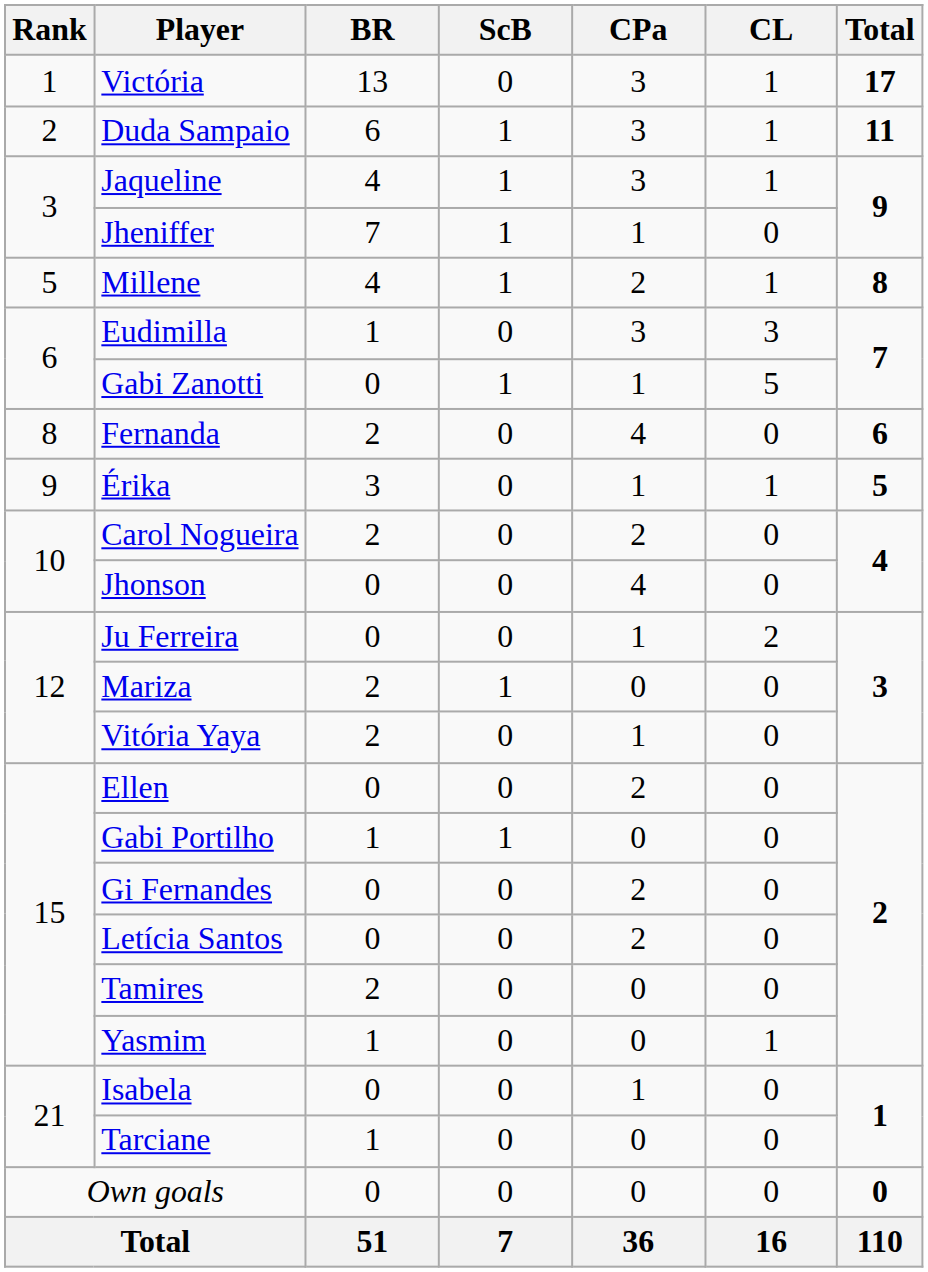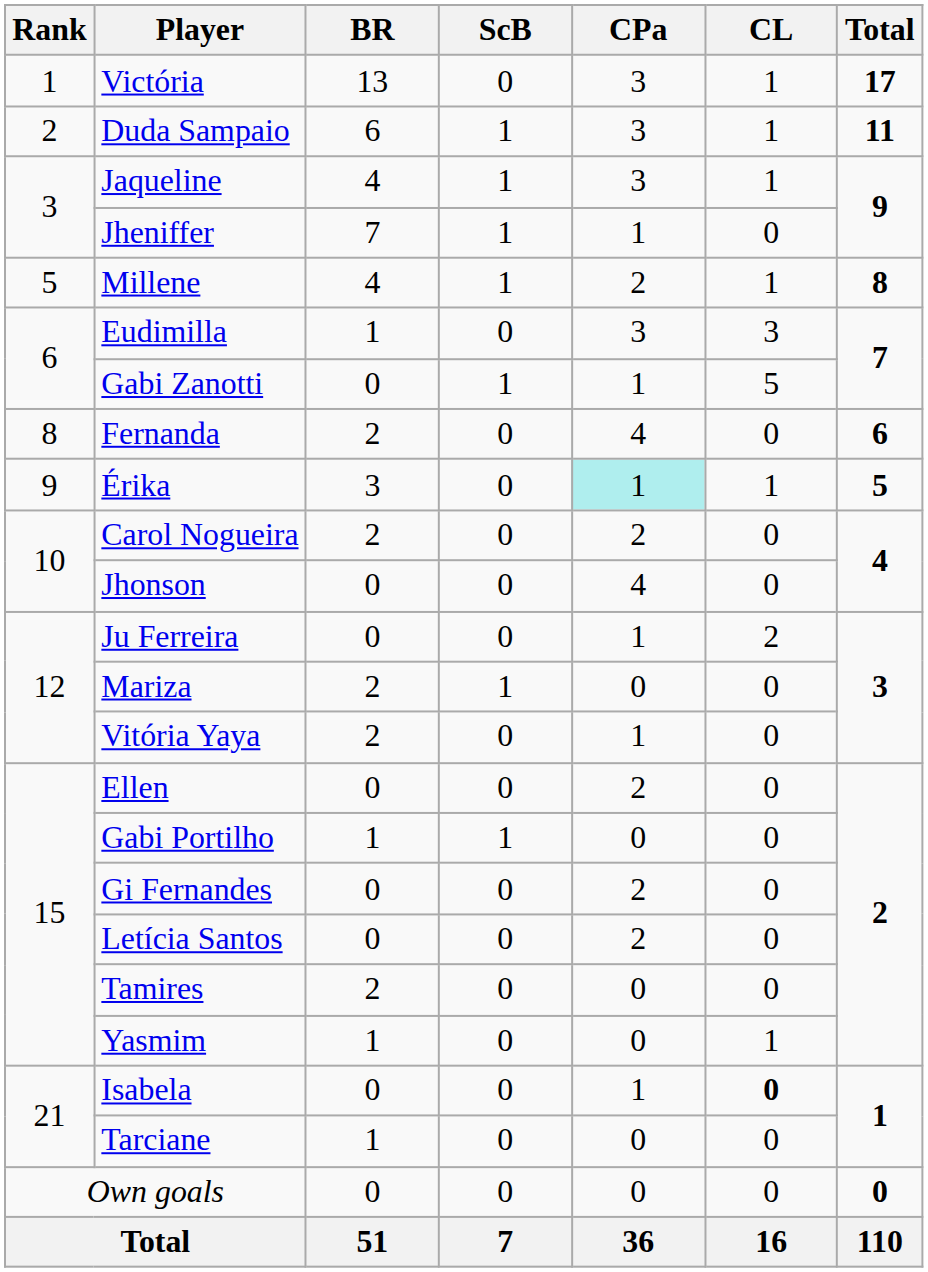(638, 484) no background -> (638, 484) paleturquoise background
(771, 1090) normal -> (771, 1090) bold
